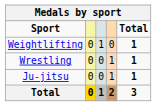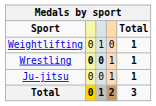(91, 61) normal -> (91, 61) bold
(101, 61) normal -> (101, 61) bold
